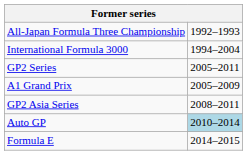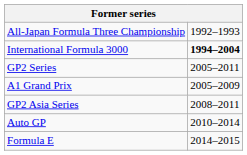(215, 49) normal -> (215, 49) bold
(215, 122) lightblue background -> (215, 122) no background
